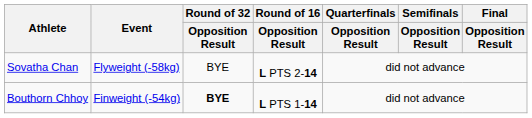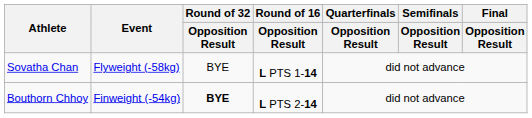(288, 74) L PTS 2-14 -> (288, 74) L PTS 1-14
(288, 104) L PTS 1-14 -> (288, 104) L PTS 2-14
